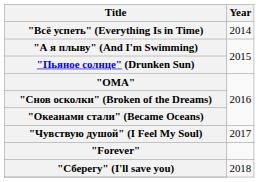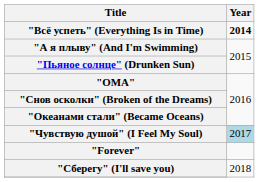(240, 30) normal -> (240, 30) bold
(240, 133) no background -> (240, 133) lightblue background
